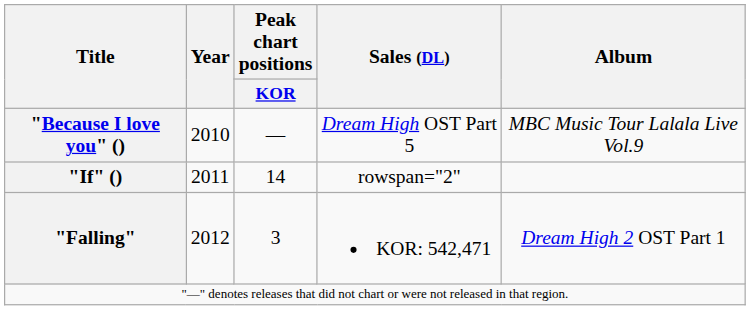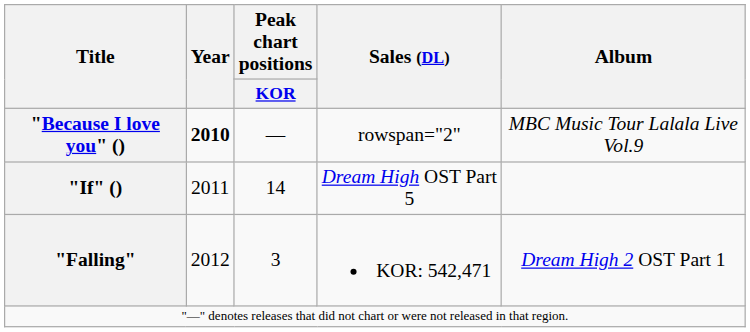(210, 134) normal -> (210, 134) bold
(409, 134) Dream High OST Part 5 -> (409, 134) rowspan="2"
(409, 176) rowspan="2" -> (409, 187) Dream High OST Part 5
